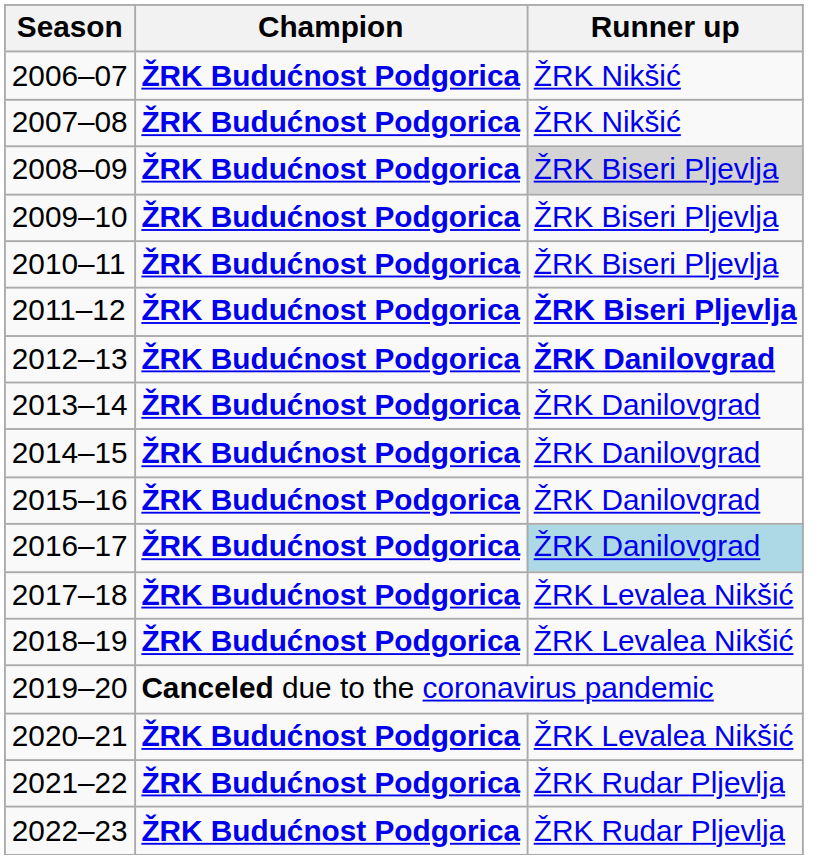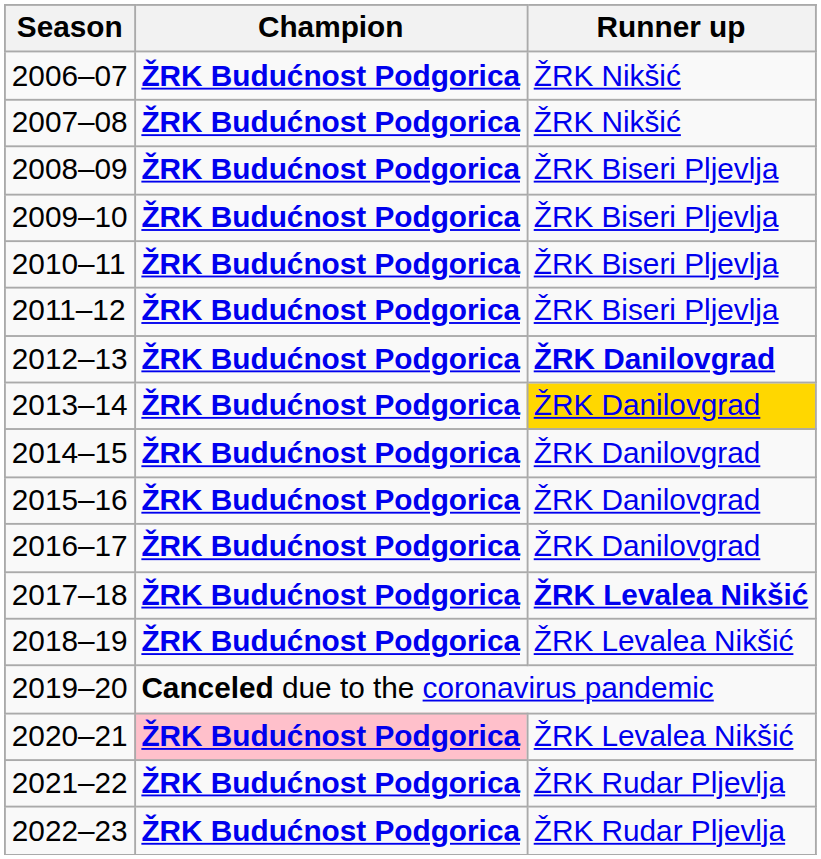(656, 169) lightgrey background -> (656, 169) no background
(665, 311) bold -> (656, 311) normal
(647, 405) no background -> (647, 405) gold background
(647, 547) lightblue background -> (647, 547) no background
(664, 594) normal -> (671, 594) bold
(331, 736) no background -> (331, 736) pink background
